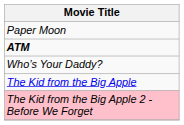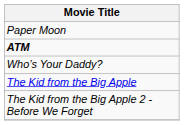(80, 105) pink background -> (80, 105) no background
